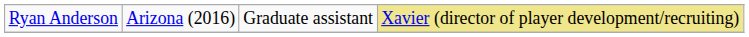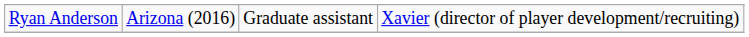(560, 18) khaki background -> (560, 18) no background
